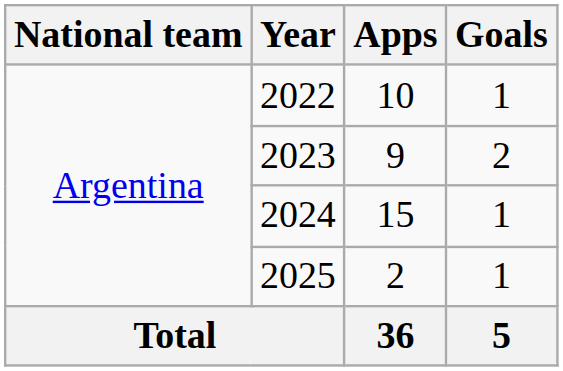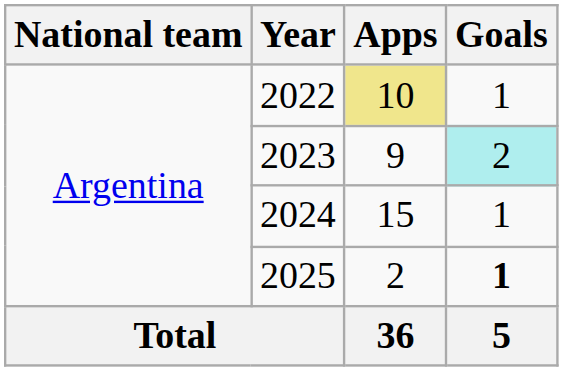(395, 94) no background -> (395, 94) khaki background
(501, 154) no background -> (501, 154) paleturquoise background
(501, 275) normal -> (501, 275) bold
